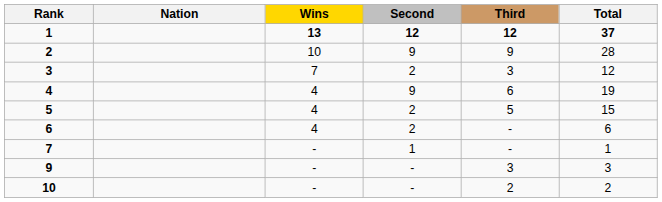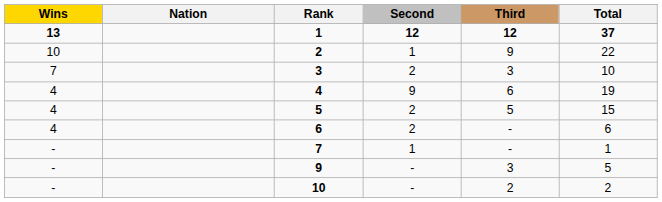columns swapped: (49, 14) <-> (314, 14)
(412, 52) 9 -> (412, 52) 1
(608, 52) 28 -> (608, 52) 22
(608, 71) 12 -> (608, 71) 10
(608, 168) 3 -> (608, 168) 5
